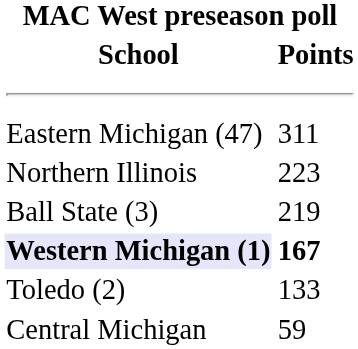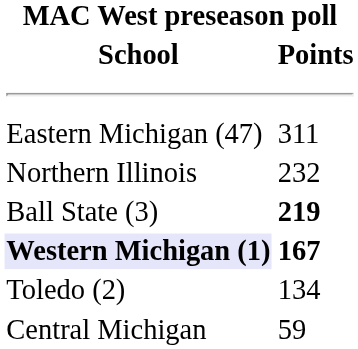(299, 172) 223 -> (299, 172) 232
(299, 211) normal -> (299, 211) bold
(299, 290) 133 -> (299, 290) 134
